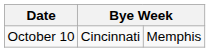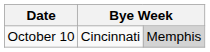(174, 37) no background -> (174, 37) lightgrey background
